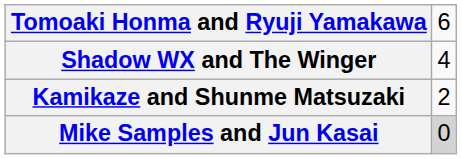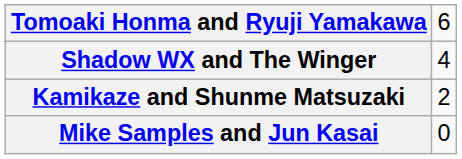(444, 134) lightgrey background -> (444, 134) no background
